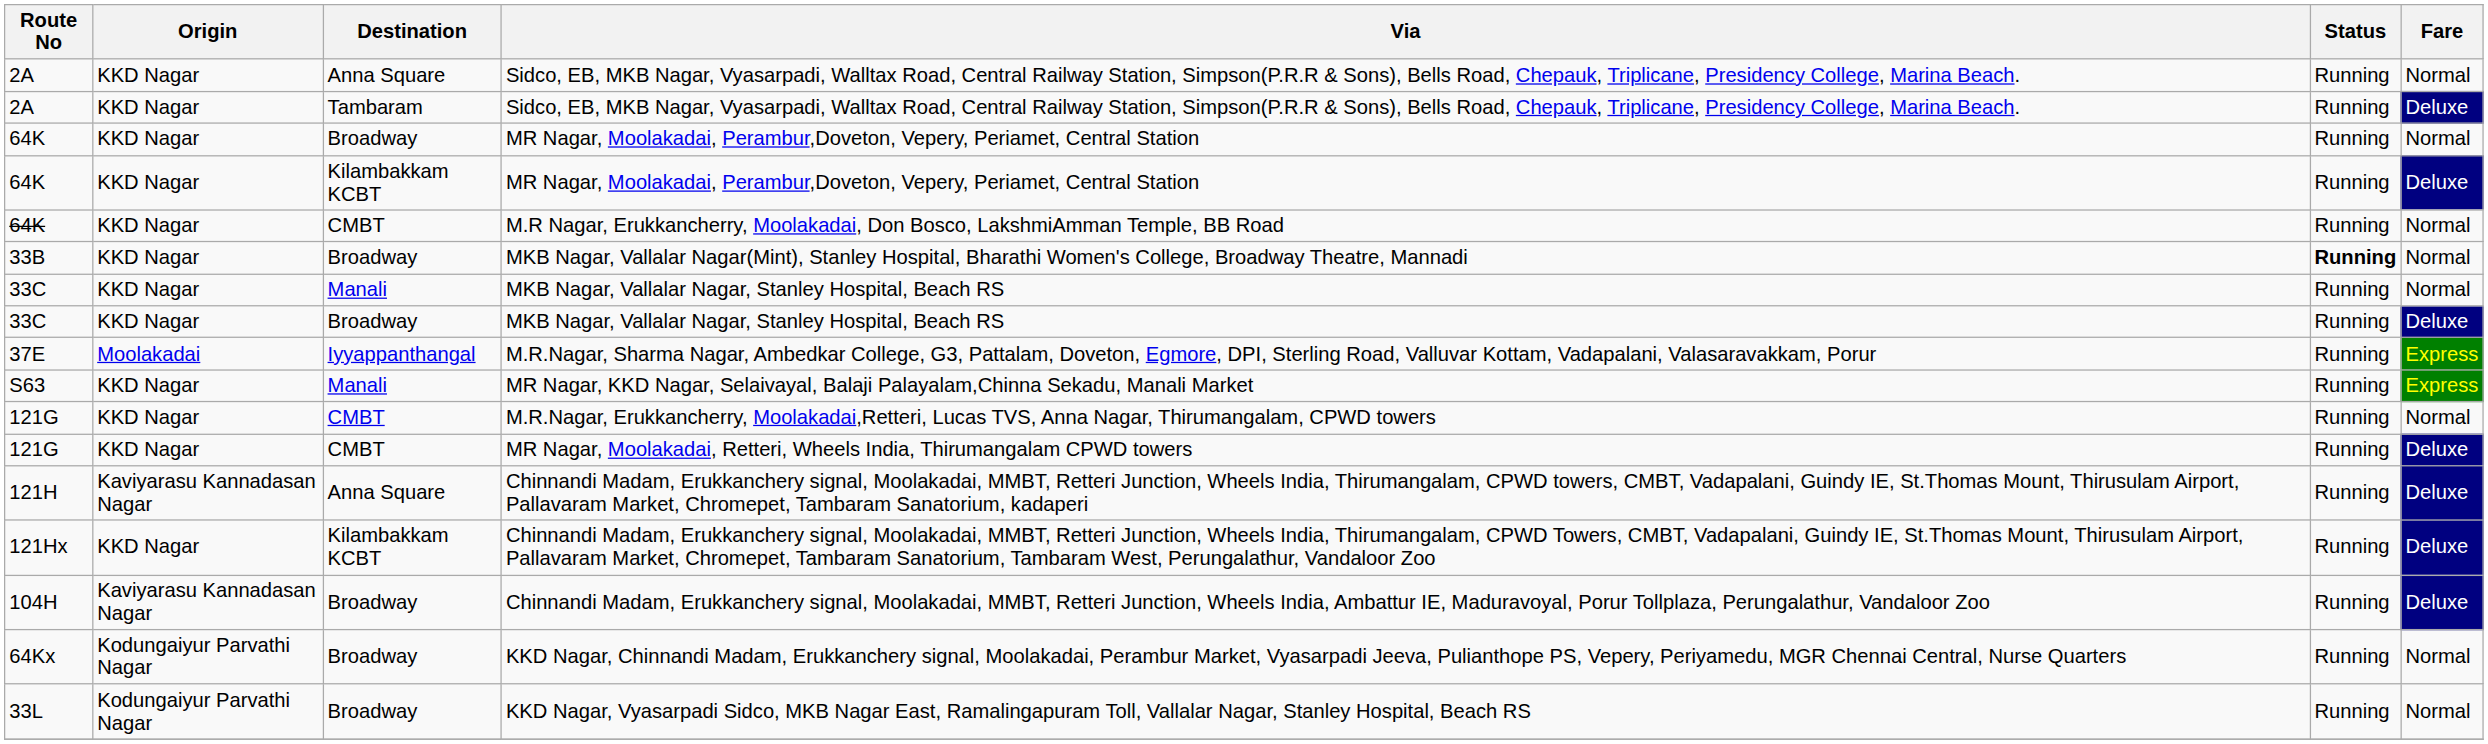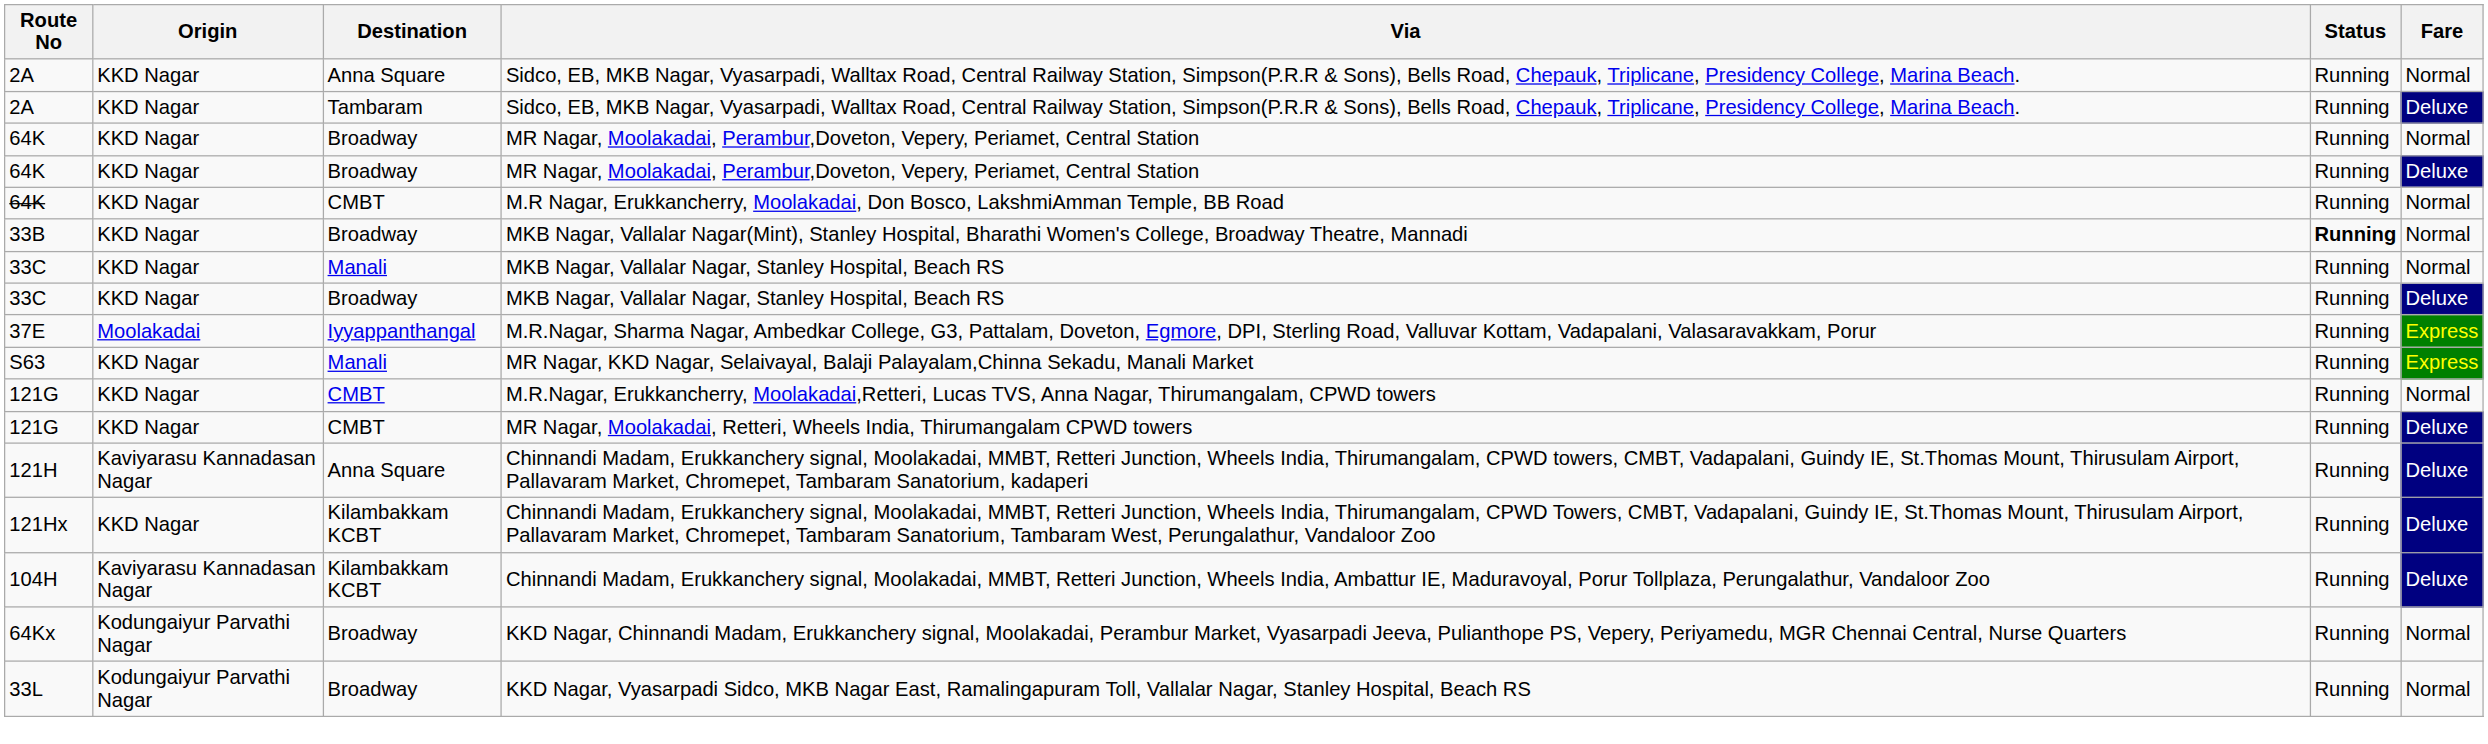(388, 182) Kilambakkam KCBT -> (372, 171) Broadway
(372, 602) Broadway -> (388, 579) Kilambakkam KCBT
